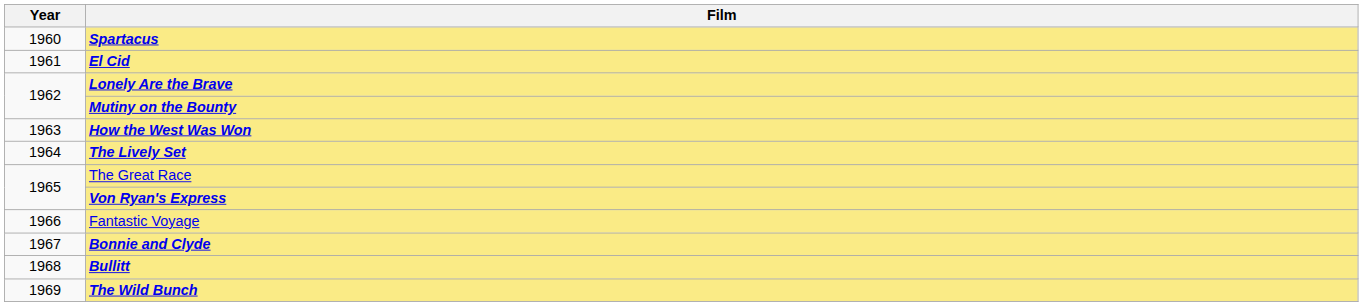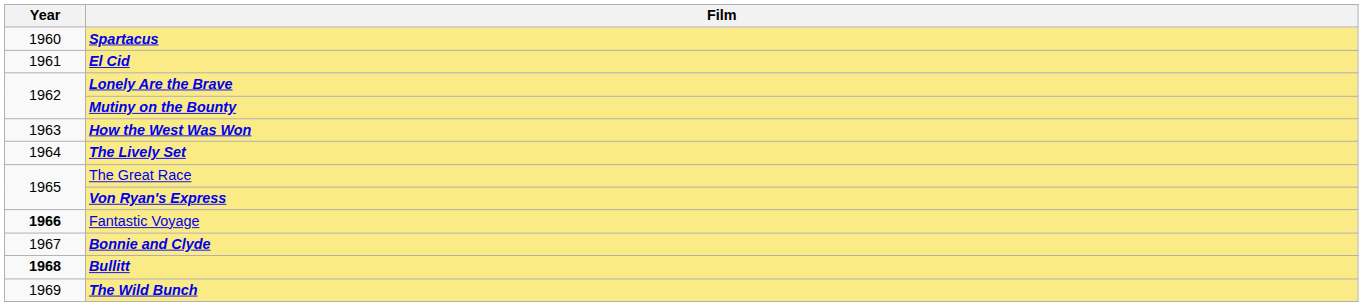(45, 221) normal -> (45, 221) bold
(45, 267) normal -> (45, 267) bold
